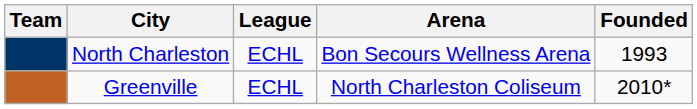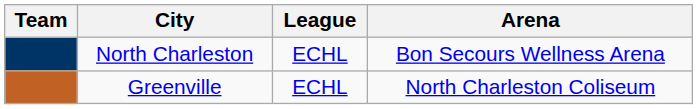- column: (644, 20)
